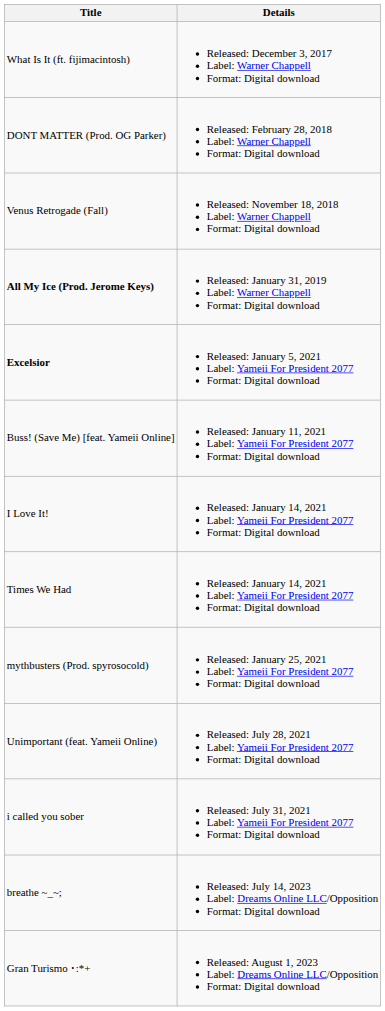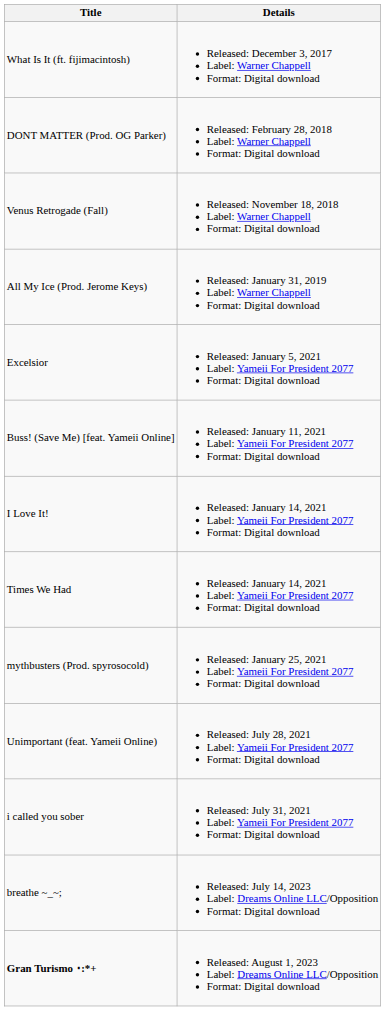(80, 286) bold -> (77, 286) normal
(28, 362) bold -> (27, 362) normal
(49, 968) normal -> (52, 968) bold
